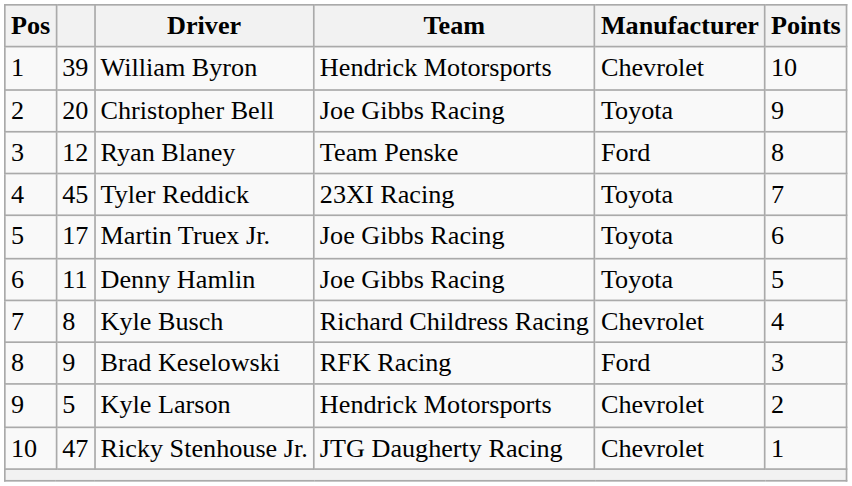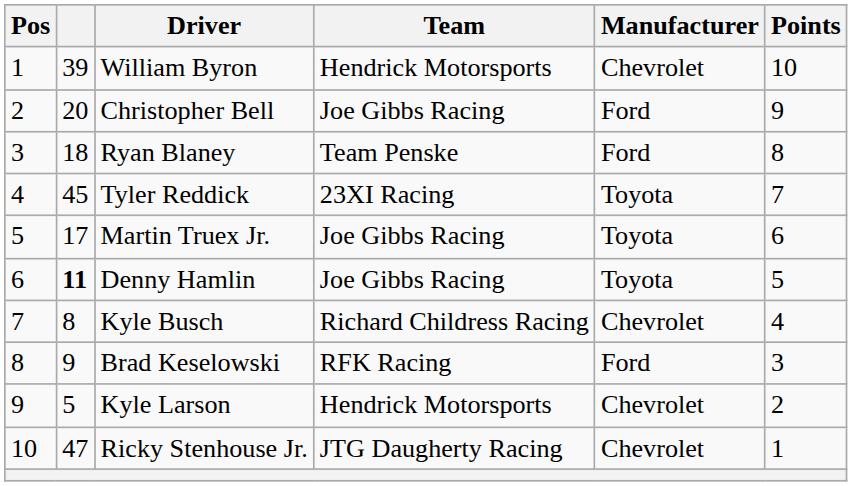(637, 109) Toyota -> (626, 109) Ford
(75, 151) 12 -> (75, 151) 18
(75, 278) normal -> (75, 278) bold
